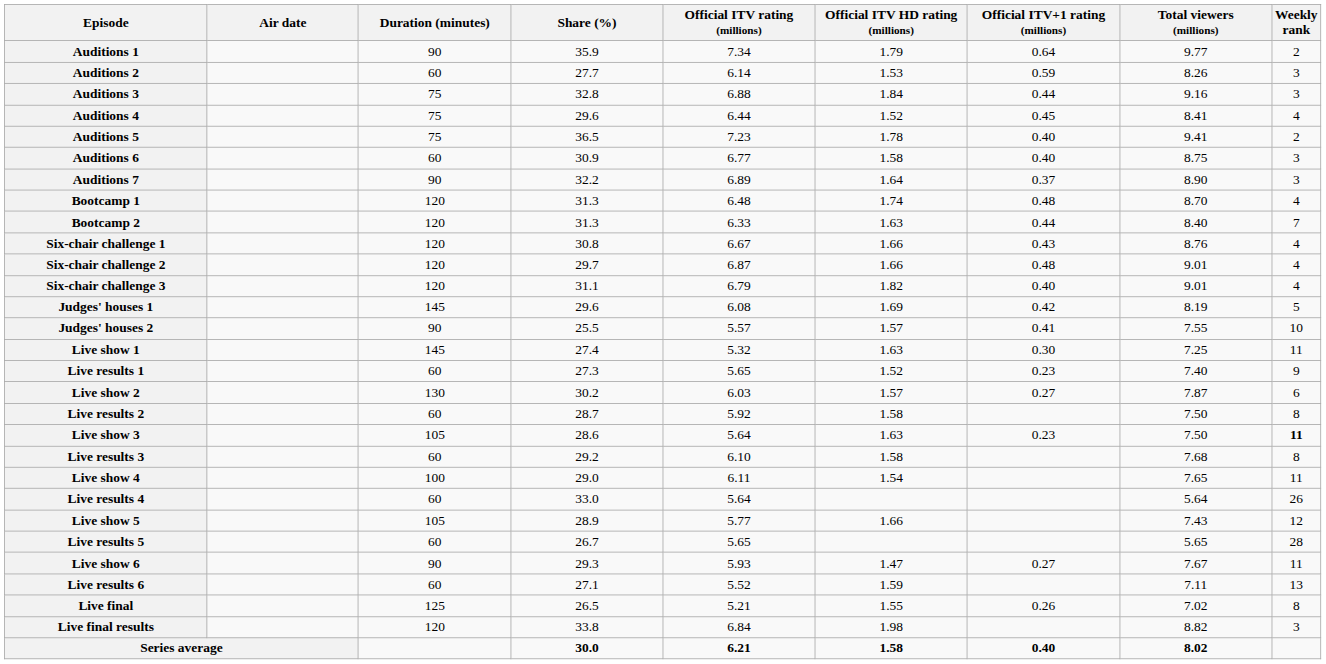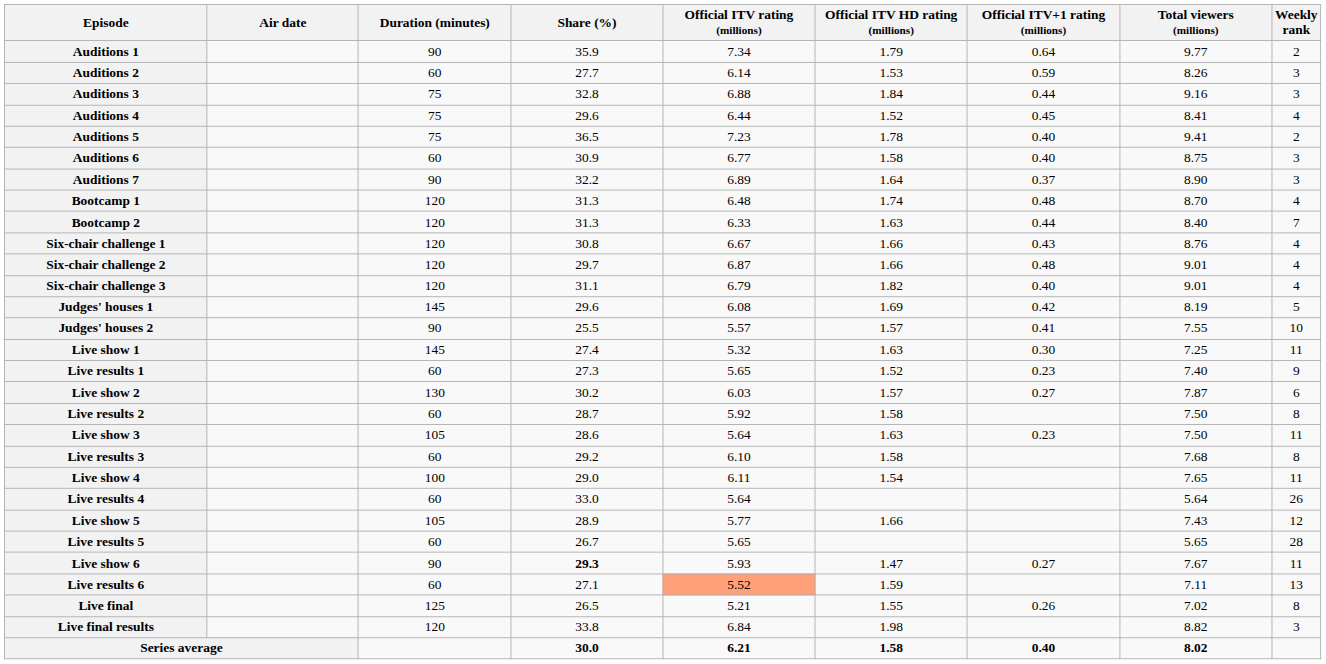(1296, 435) bold -> (1296, 435) normal
(587, 563) normal -> (587, 563) bold
(739, 584) no background -> (739, 584) lightsalmon background
